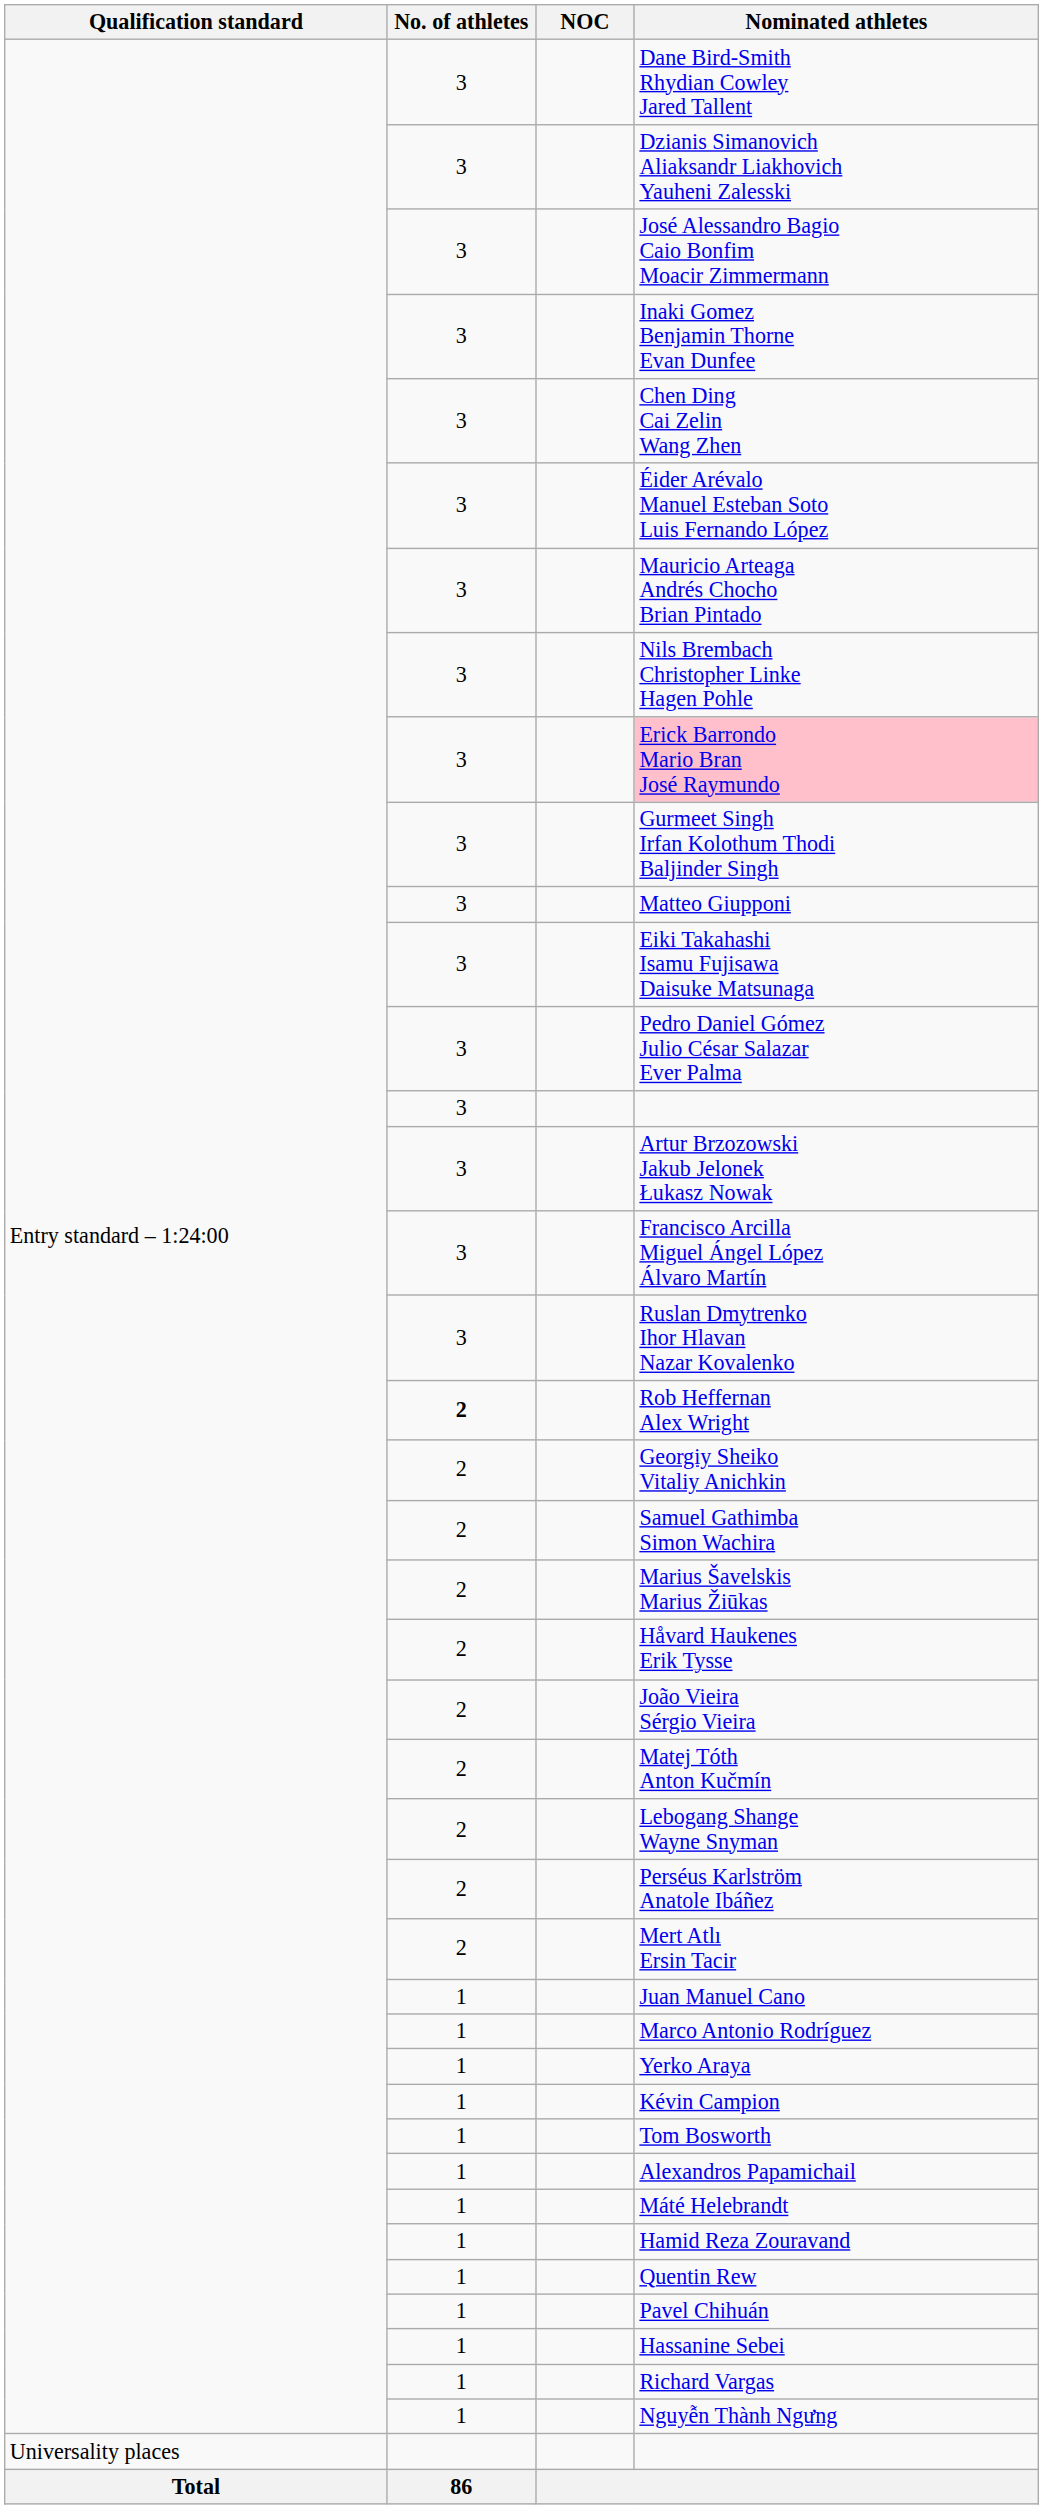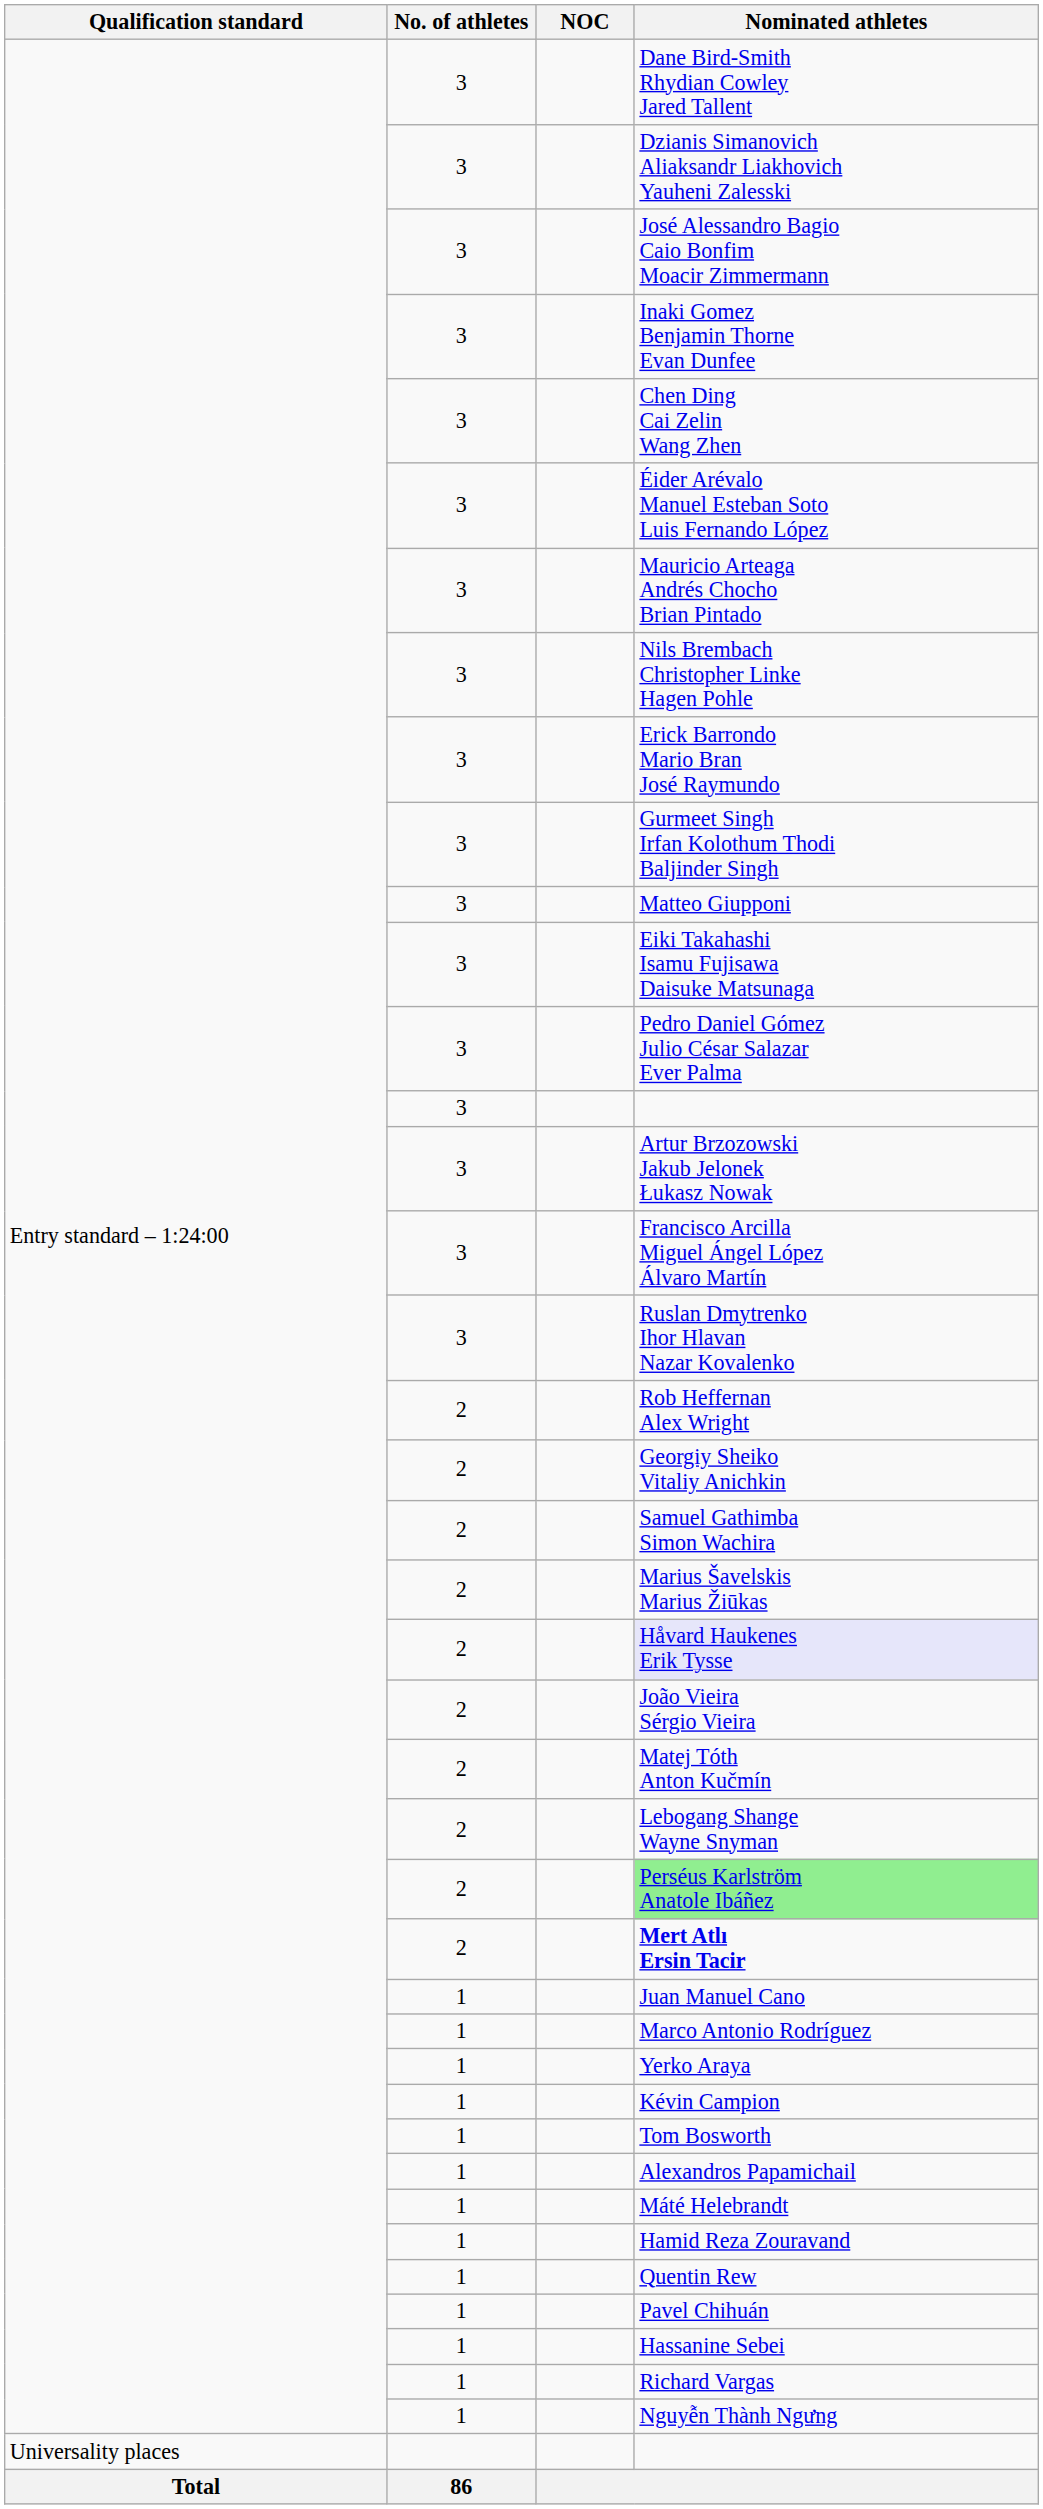(710, 759) pink background -> (710, 759) no background
(461, 1409) bold -> (461, 1409) normal
(718, 1649) no background -> (718, 1649) lavender background
(721, 1888) no background -> (721, 1888) lightgreen background
(688, 1948) normal -> (692, 1948) bold
